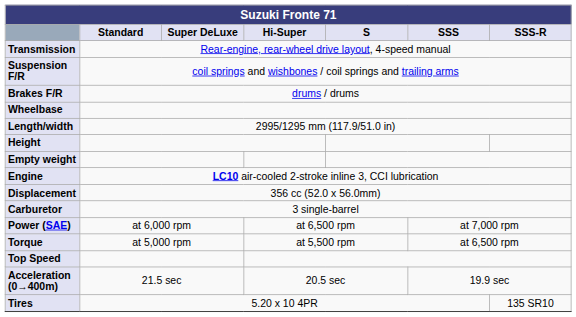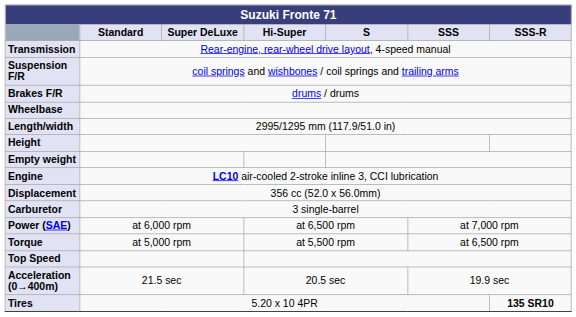(530, 303) normal -> (530, 303) bold
